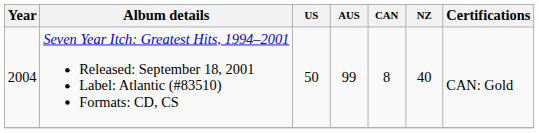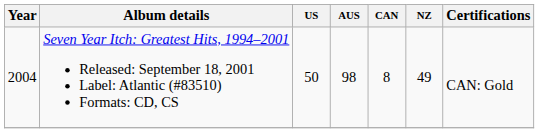(349, 77) 99 -> (349, 77) 98
(424, 77) 40 -> (424, 77) 49
